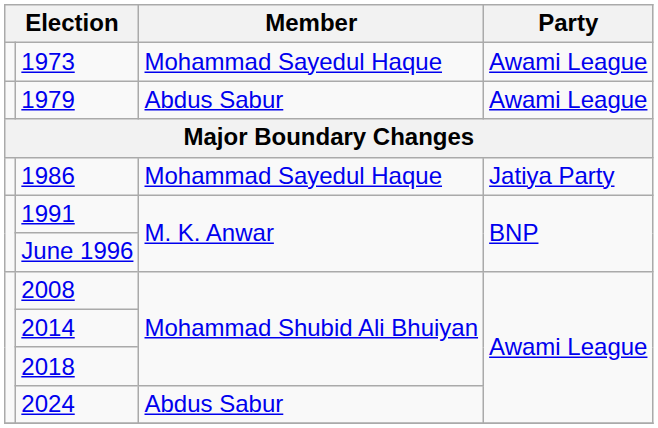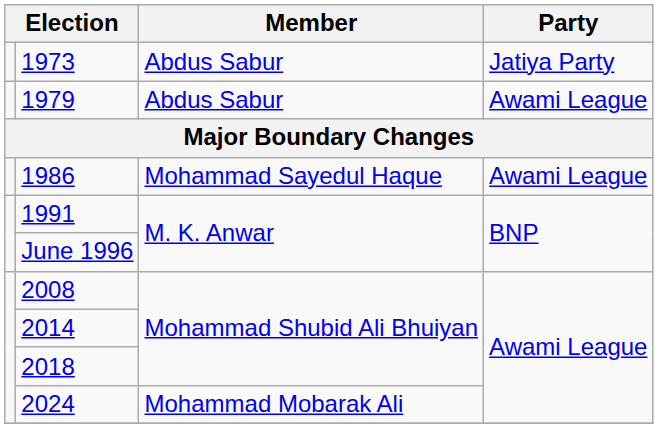(293, 61) Mohammad Sayedul Haque -> (214, 61) Abdus Sabur
(568, 61) Awami League -> (552, 61) Jatiya Party
(552, 175) Jatiya Party -> (568, 175) Awami League
(214, 404) Abdus Sabur -> (274, 404) Mohammad Mobarak Ali
